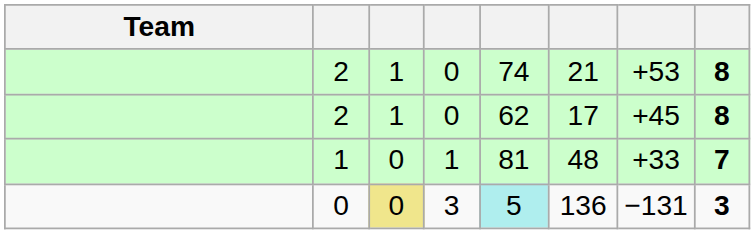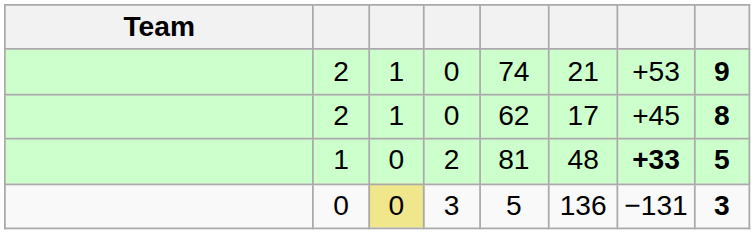(722, 71) 8 -> (722, 71) 9
(452, 160) 1 -> (452, 160) 2
(656, 160) normal -> (656, 160) bold
(722, 160) 7 -> (722, 160) 5
(514, 205) paleturquoise background -> (514, 205) no background
